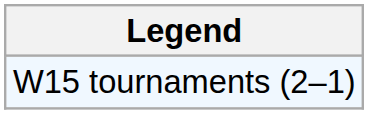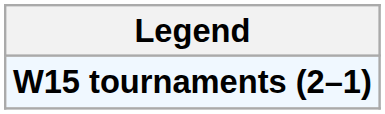(184, 82) normal -> (192, 82) bold
